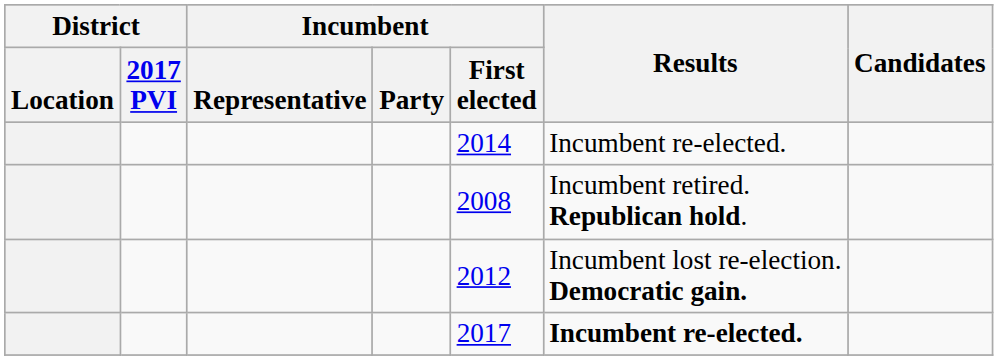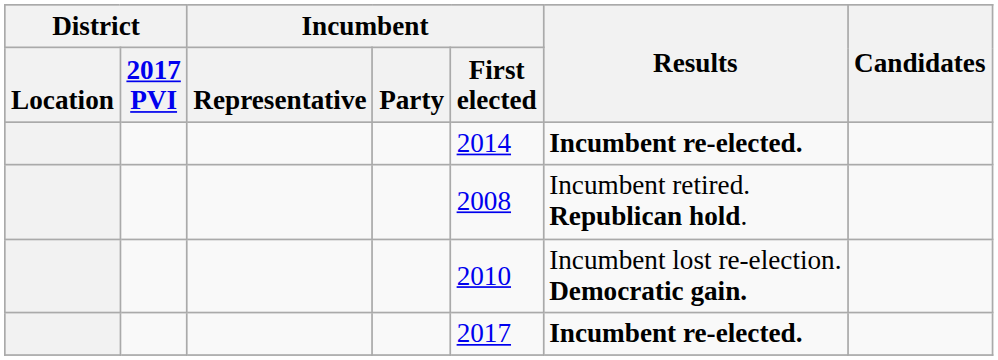(668, 142) normal -> (676, 142) bold
(484, 275) 2012 -> (484, 275) 2010
